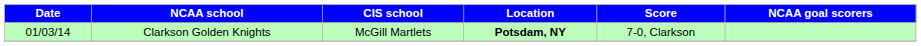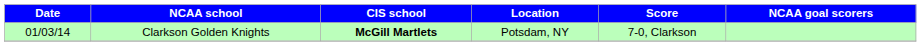(393, 31) normal -> (396, 31) bold
(530, 31) bold -> (535, 31) normal
